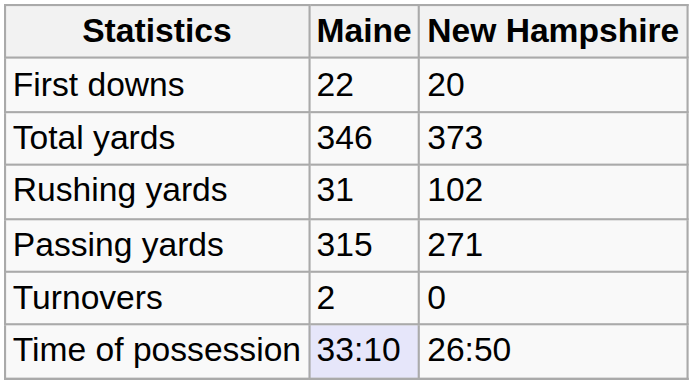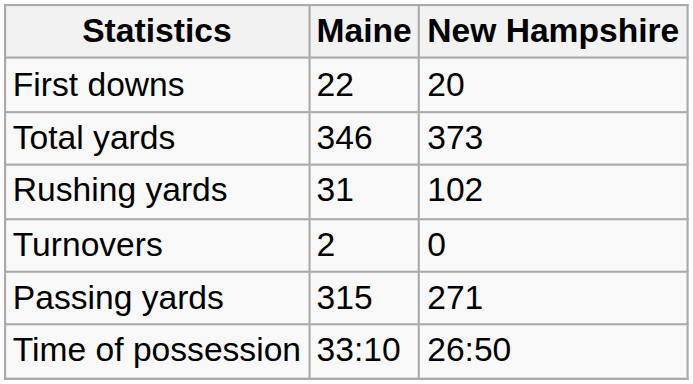rows swapped: (118, 244) <-> (88, 297)
(359, 350) lavender background -> (359, 350) no background
